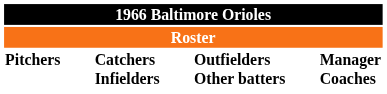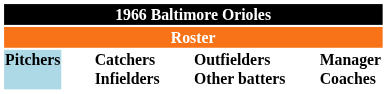(33, 60) no background -> (33, 60) lightblue background
